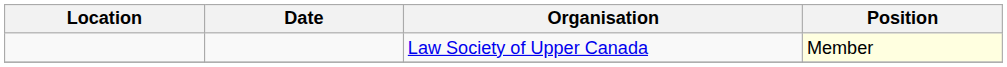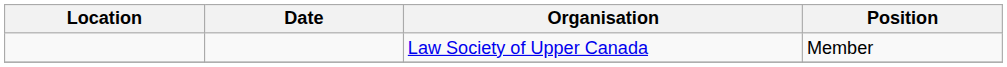(840, 47) lightyellow background -> (840, 47) no background
